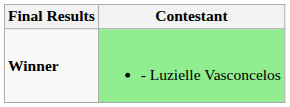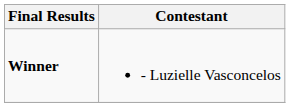(191, 74) lightgreen background -> (191, 74) no background
